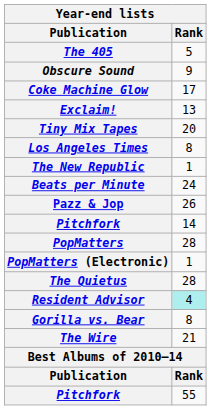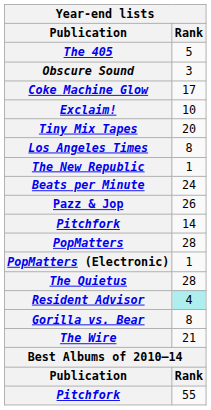(189, 71) 9 -> (189, 71) 3
(189, 109) 13 -> (189, 109) 10
